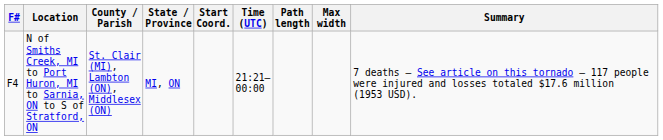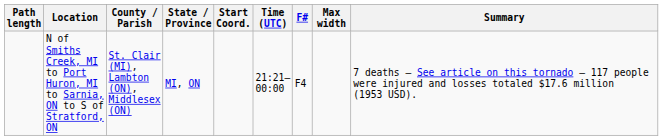columns swapped: (14, 18) <-> (292, 18)
